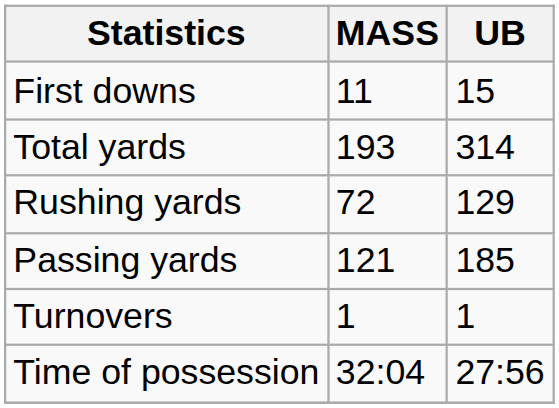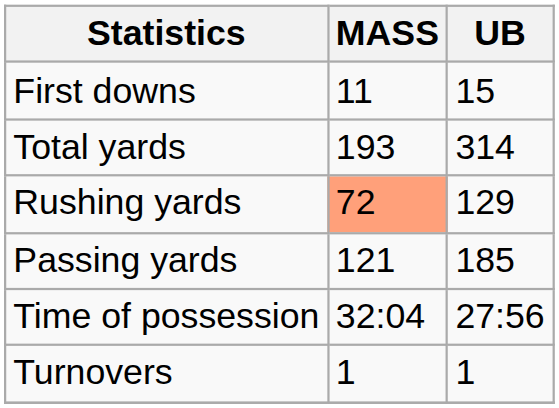(356, 203) no background -> (356, 203) lightsalmon background
rows swapped: (93, 316) <-> (166, 372)
